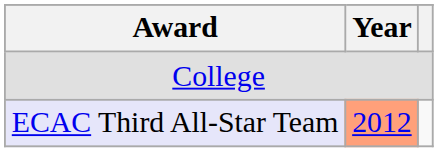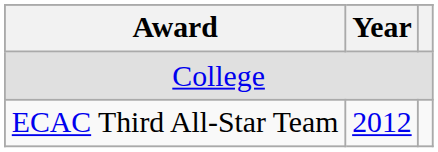(175, 122) lavender background -> (175, 122) no background
(382, 122) lightsalmon background -> (382, 122) no background
